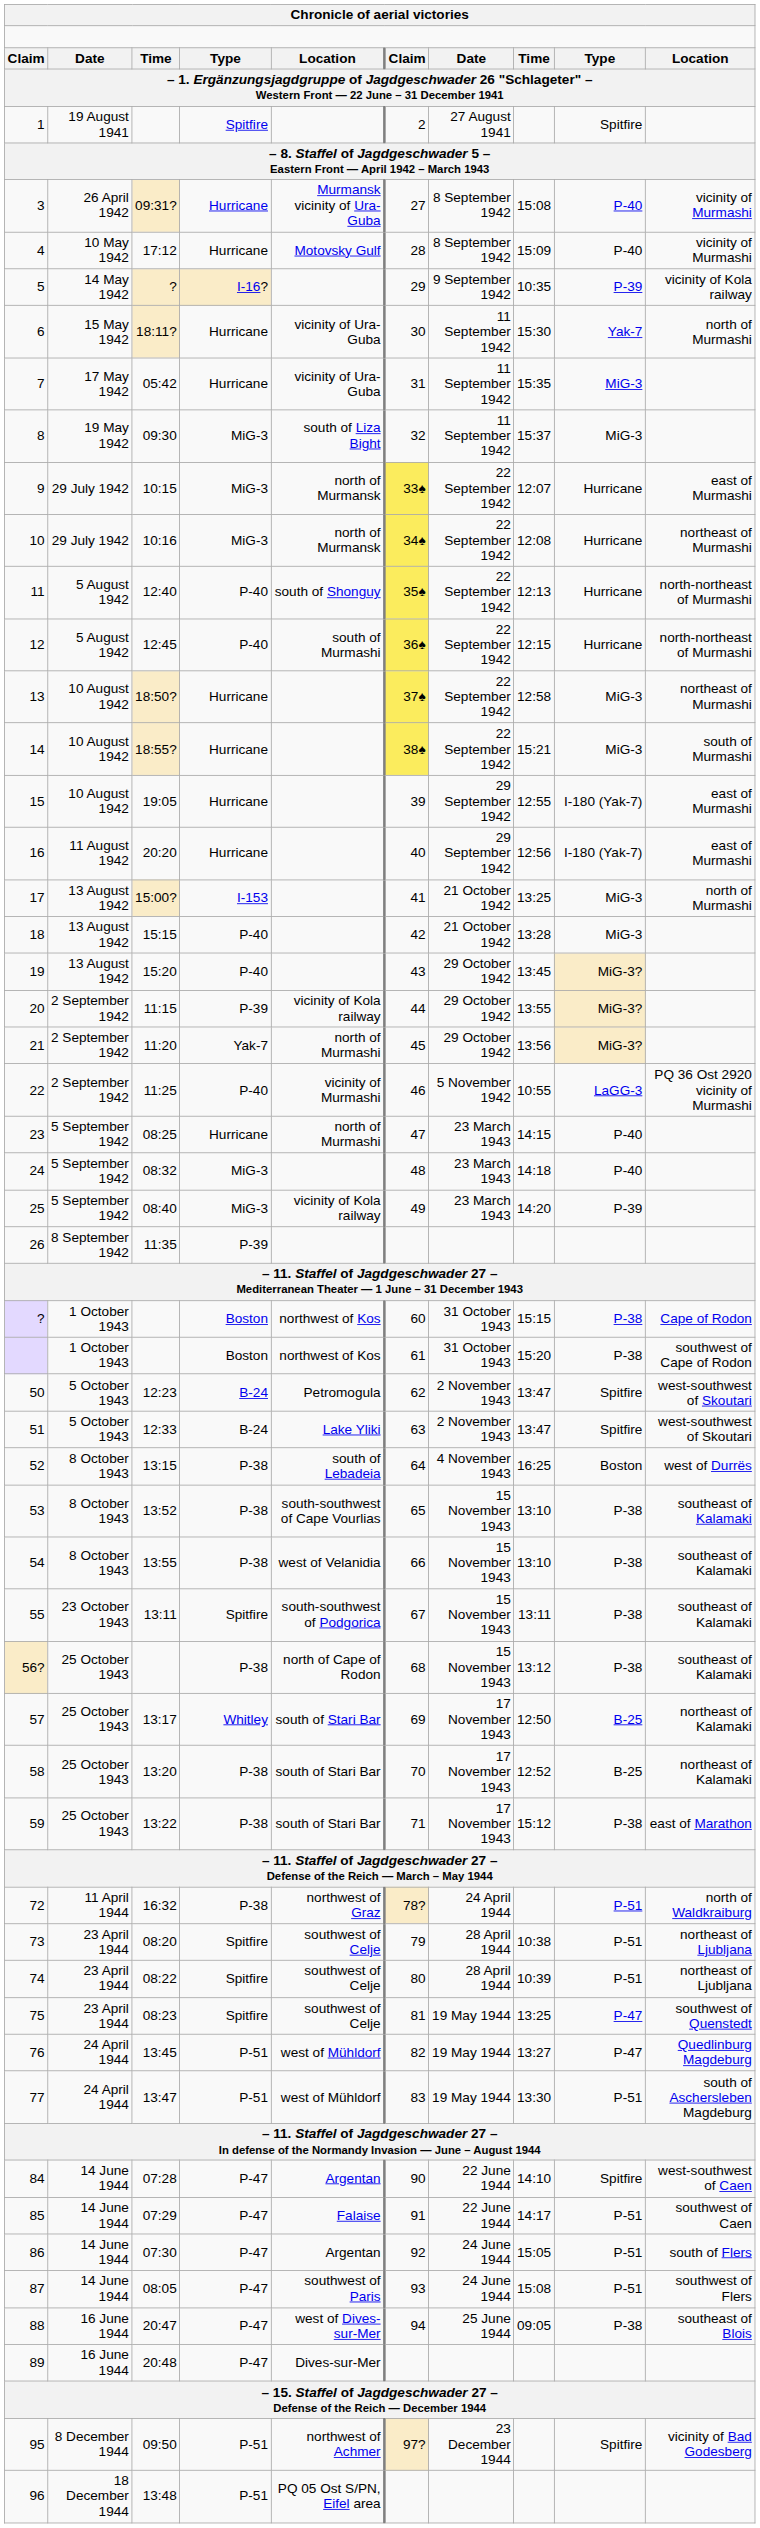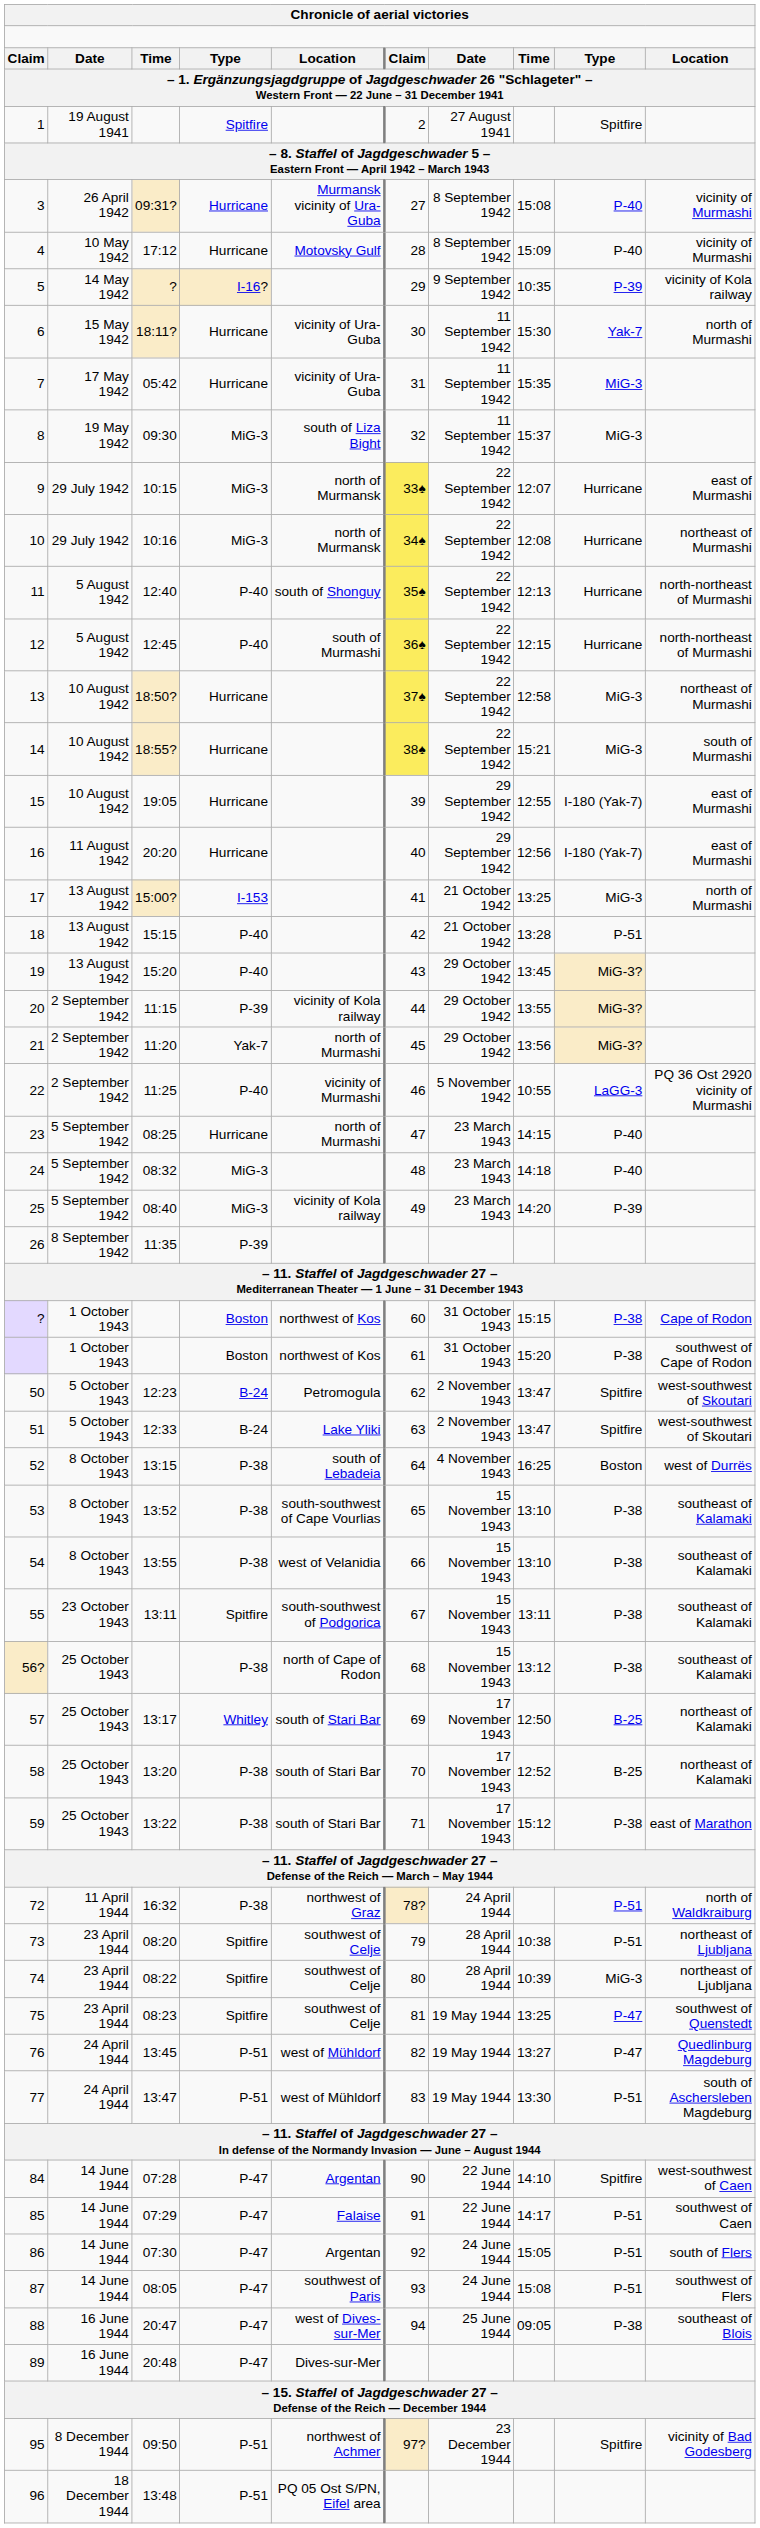(624, 934) MiG-3 -> (628, 934) P-51
(628, 1978) P-51 -> (624, 1978) MiG-3
